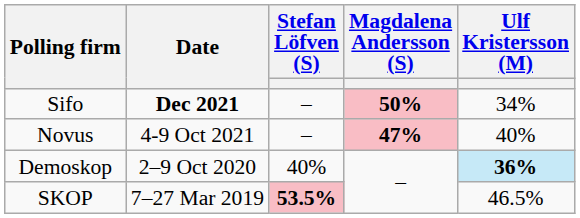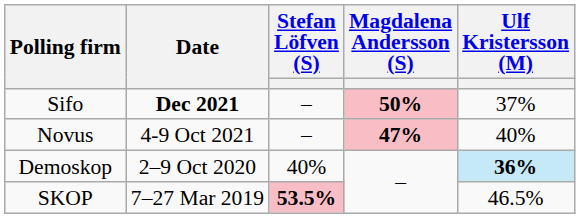(516, 104) 34% -> (516, 104) 37%
